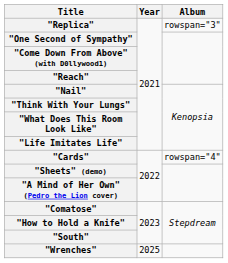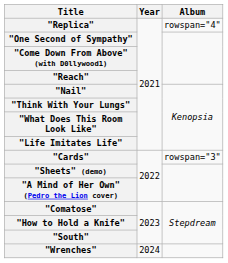(192, 25) rowspan="3" -> (192, 25) rowspan="4"
(192, 157) rowspan="4" -> (192, 157) rowspan="3"
(149, 251) 2025 -> (149, 251) 2024
